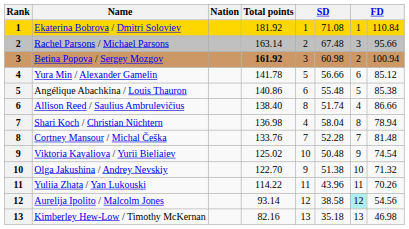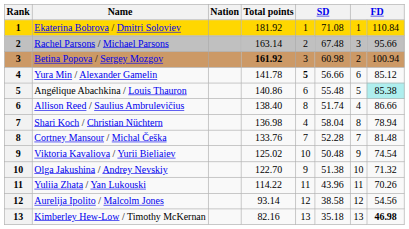(305, 75) normal -> (305, 75) bold
(386, 91) no background -> (386, 91) paleturquoise background
(359, 201) paleturquoise background -> (359, 201) no background
(386, 216) normal -> (386, 216) bold
